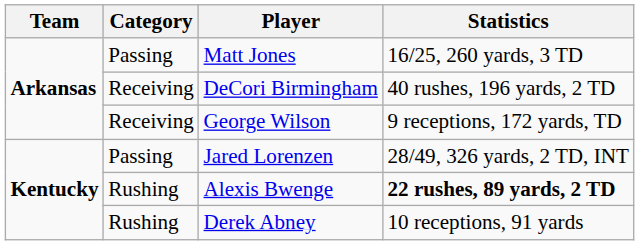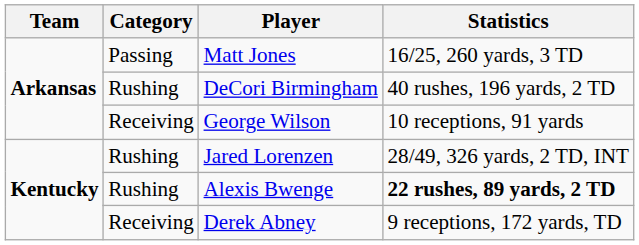(151, 88) Receiving -> (143, 88) Rushing
(505, 121) 9 receptions, 172 yards, TD -> (485, 121) 10 receptions, 91 yards
(140, 155) Passing -> (143, 155) Rushing
(143, 222) Rushing -> (151, 222) Receiving
(485, 222) 10 receptions, 91 yards -> (505, 222) 9 receptions, 172 yards, TD
